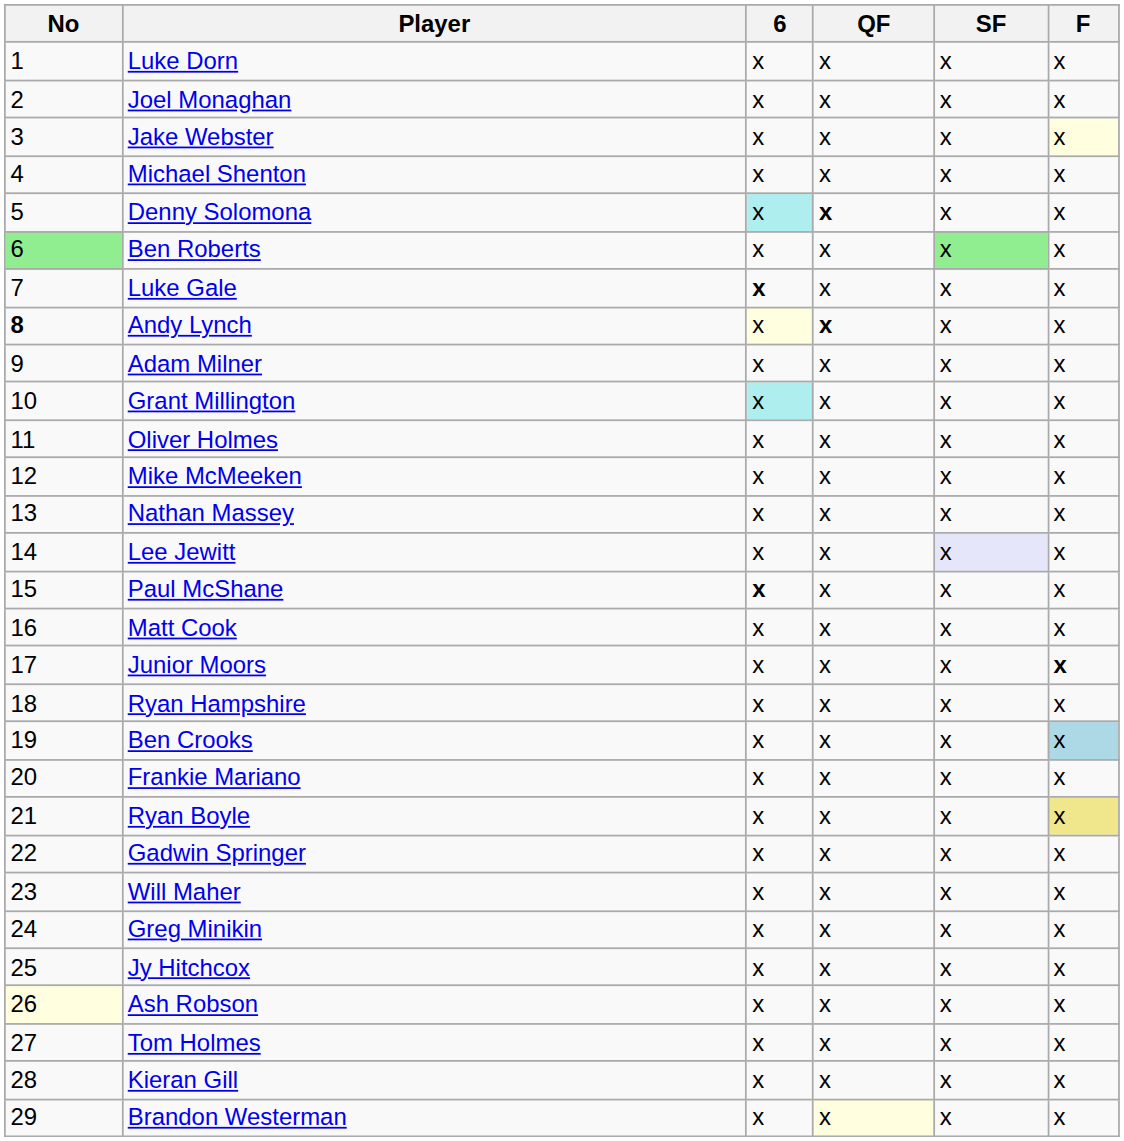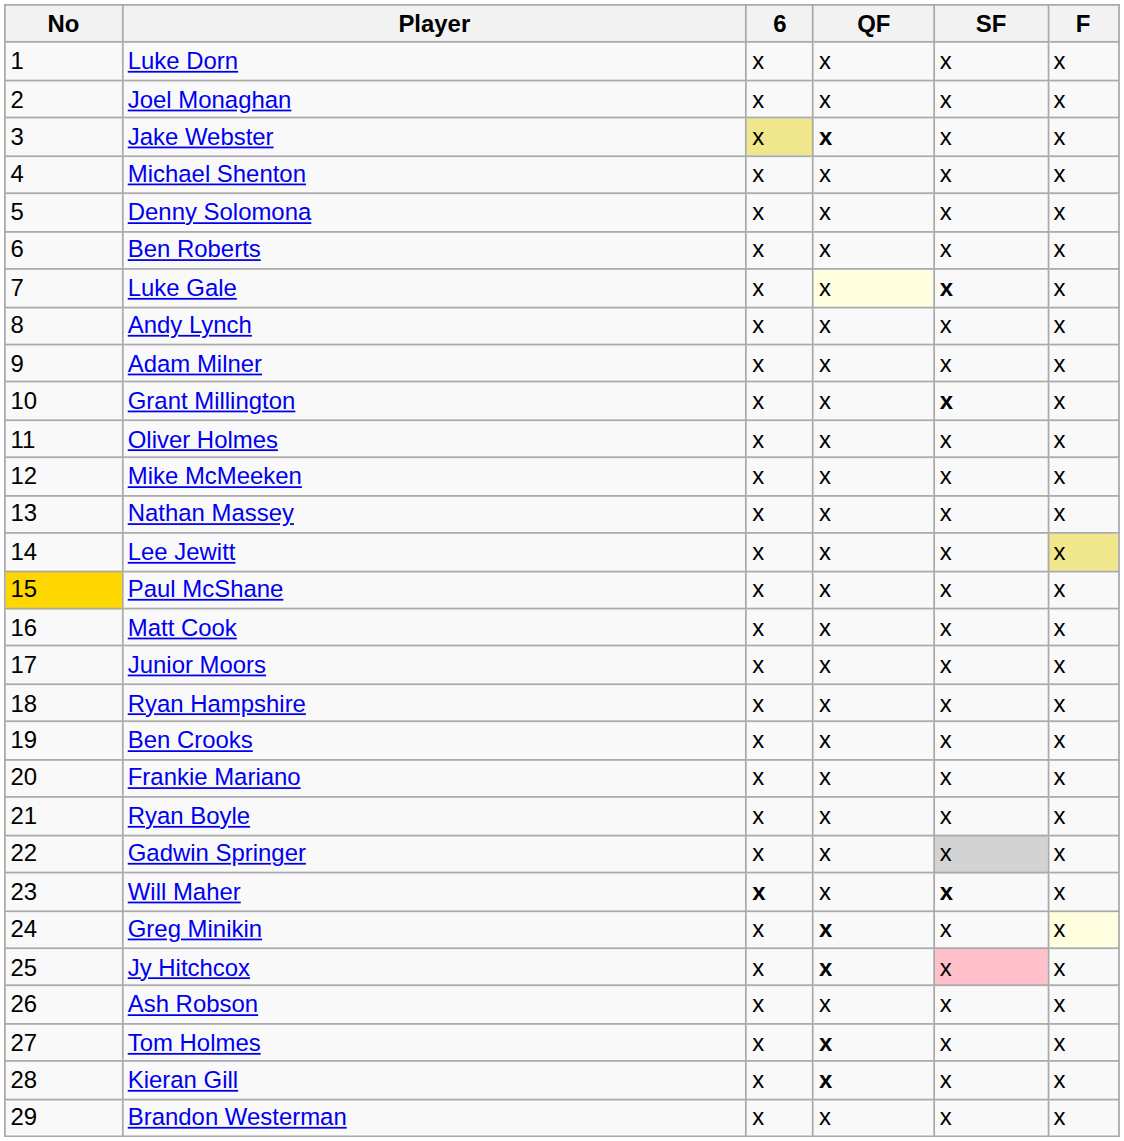(758, 137) no background -> (758, 137) khaki background
(825, 137) normal -> (826, 137) bold
(1059, 137) lightyellow background -> (1059, 137) no background
(758, 212) paleturquoise background -> (758, 212) no background
(826, 212) bold -> (825, 212) normal
(17, 250) lightgreen background -> (17, 250) no background
(946, 250) lightgreen background -> (946, 250) no background
(759, 287) bold -> (758, 287) normal
(825, 287) no background -> (825, 287) lightyellow background
(946, 287) normal -> (947, 287) bold
(17, 325) bold -> (17, 325) normal
(758, 325) lightyellow background -> (758, 325) no background
(826, 325) bold -> (825, 325) normal
(758, 401) paleturquoise background -> (758, 401) no background
(946, 401) normal -> (947, 401) bold
(946, 552) lavender background -> (946, 552) no background
(1059, 552) no background -> (1059, 552) khaki background
(24, 589) no background -> (24, 589) gold background
(759, 589) bold -> (758, 589) normal
(1060, 665) bold -> (1059, 665) normal
(1059, 740) lightblue background -> (1059, 740) no background
(1059, 816) khaki background -> (1059, 816) no background
(946, 853) no background -> (946, 853) lightgrey background
(758, 891) normal -> (759, 891) bold
(946, 891) normal -> (947, 891) bold
(825, 929) normal -> (826, 929) bold
(1059, 929) no background -> (1059, 929) lightyellow background
(825, 967) normal -> (826, 967) bold
(946, 967) no background -> (946, 967) pink background
(24, 1004) lightyellow background -> (24, 1004) no background
(825, 1042) normal -> (826, 1042) bold
(825, 1080) normal -> (826, 1080) bold
(825, 1118) lightyellow background -> (825, 1118) no background
